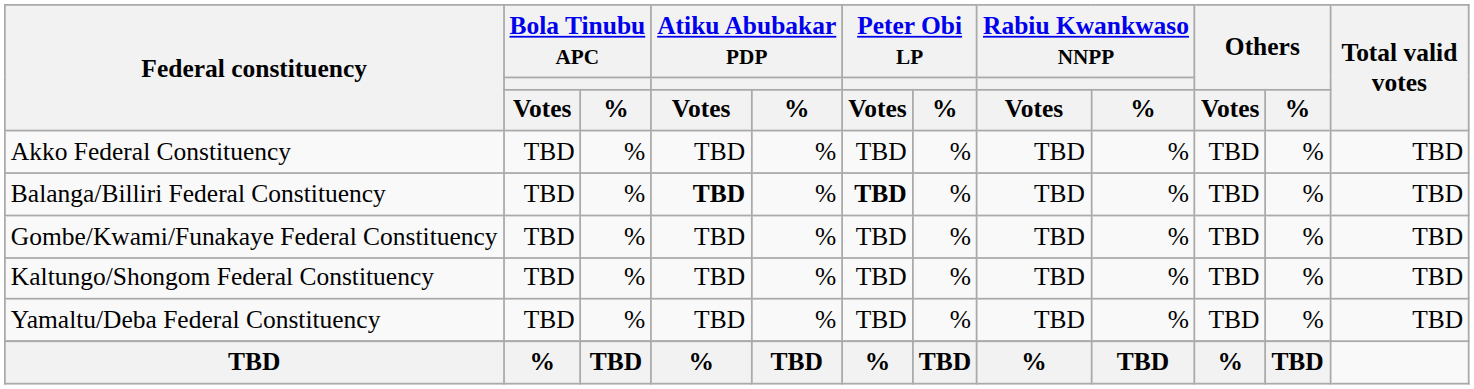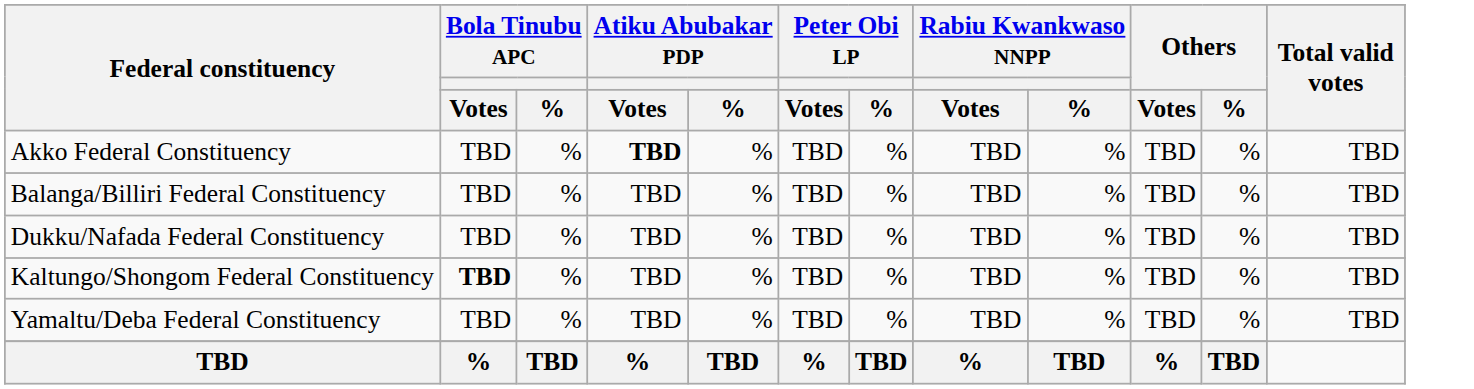(720, 152) normal -> (655, 152) bold
(719, 194) bold -> (656, 194) normal
(881, 194) bold -> (818, 194) normal
+ row: (198, 236)
- row: (254, 236)
(549, 278) normal -> (485, 278) bold
